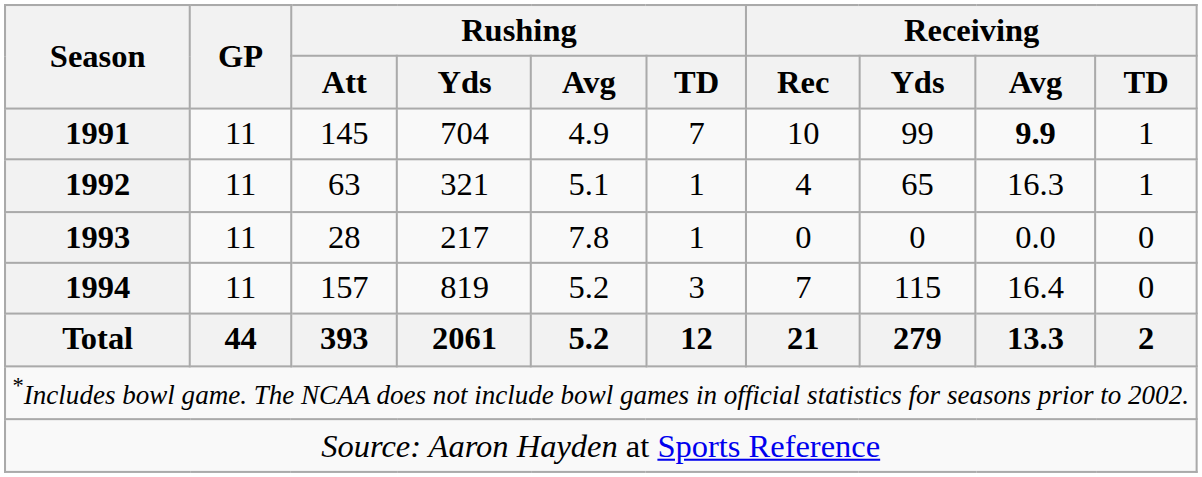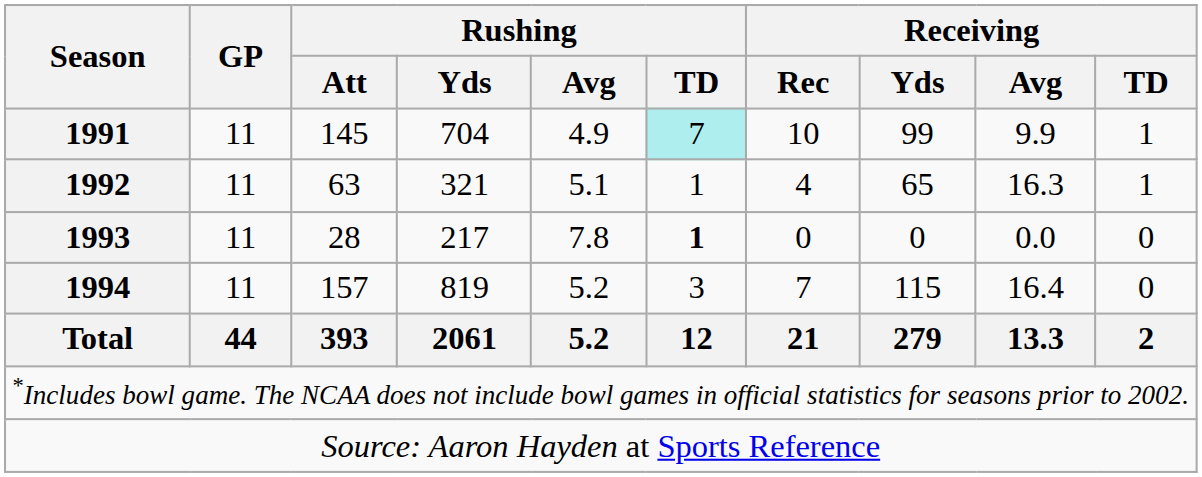(697, 133) no background -> (697, 133) paleturquoise background
(1036, 133) bold -> (1036, 133) normal
(697, 236) normal -> (697, 236) bold
